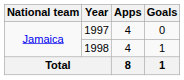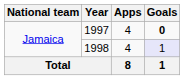(162, 30) normal -> (162, 30) bold
(162, 48) no background -> (162, 48) lavender background
